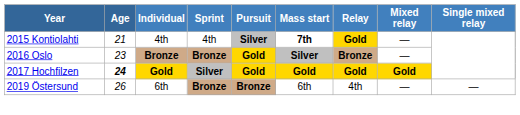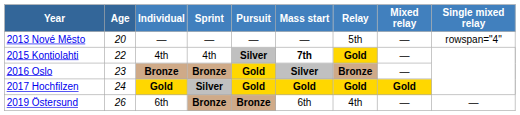+ row: (46, 40)
(120, 40) 21 -> (120, 55) 22
(120, 71) bold -> (120, 87) normal
